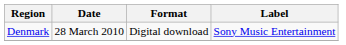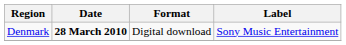(89, 31) normal -> (91, 31) bold
